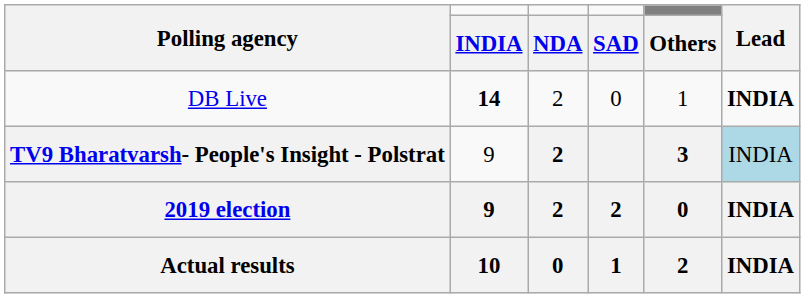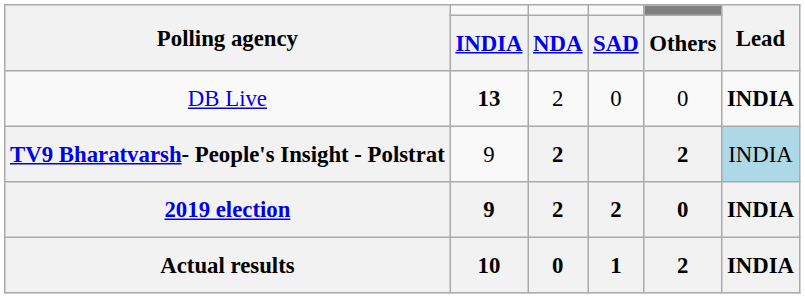(489, 98) 14 -> (489, 98) 13
(683, 98) 1 -> (683, 98) 0
(683, 154) 3 -> (683, 154) 2
